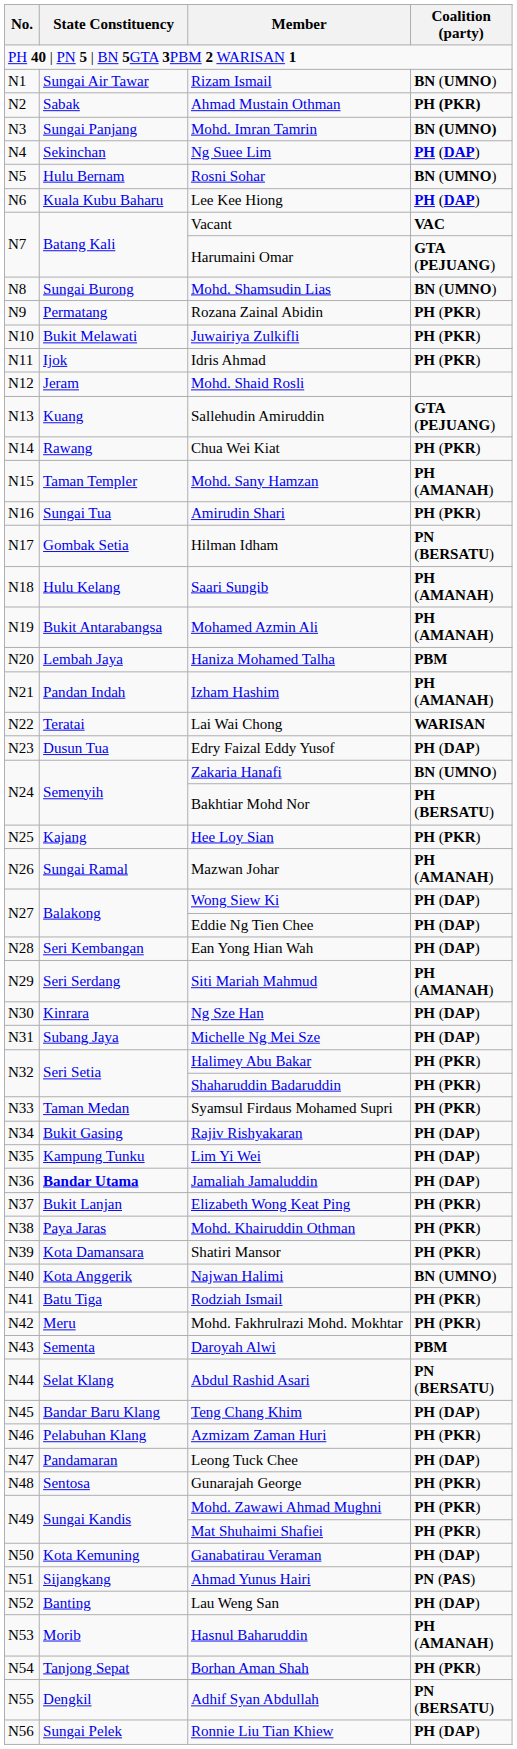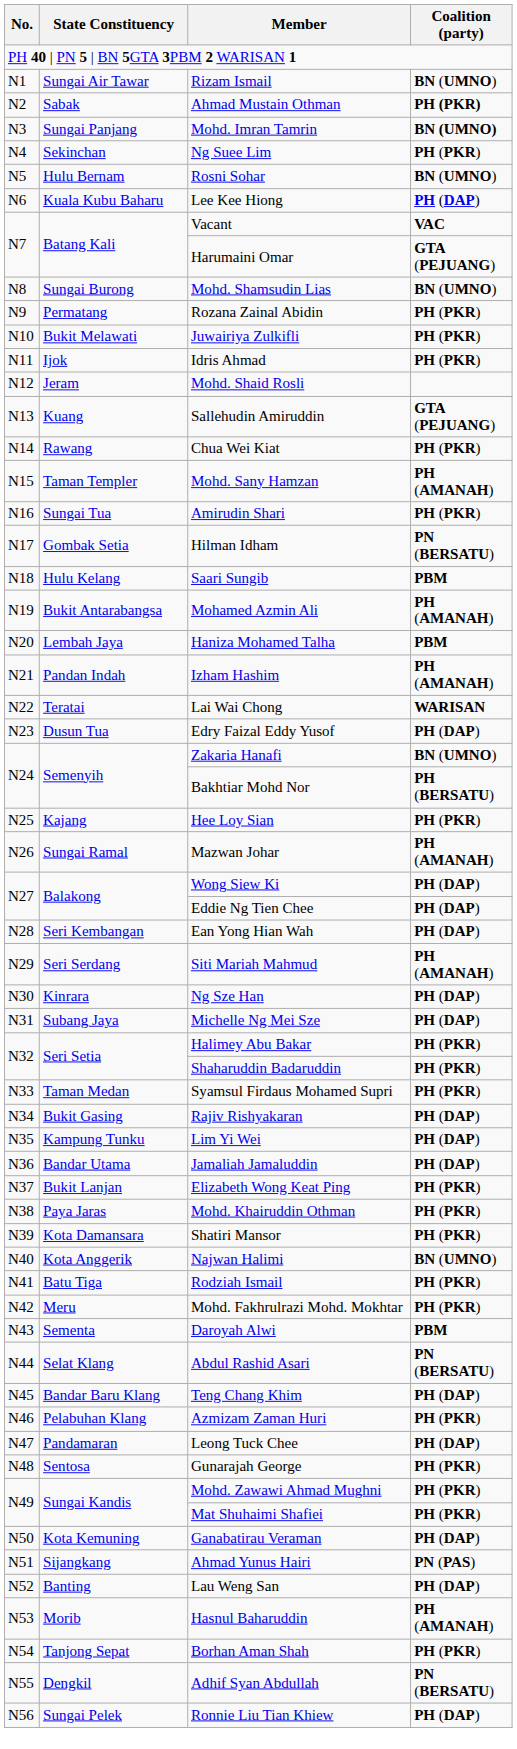(447, 152) PH (DAP) -> (447, 152) PH (PKR)
(454, 586) PH (AMANAH) -> (431, 578) PBM
(91, 1180) bold -> (87, 1163) normal
